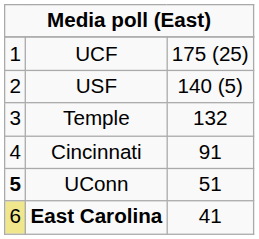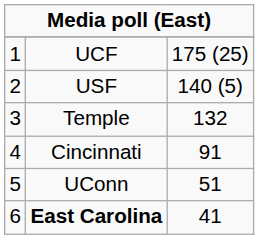(15, 184) bold -> (15, 184) normal
(15, 217) khaki background -> (15, 217) no background
